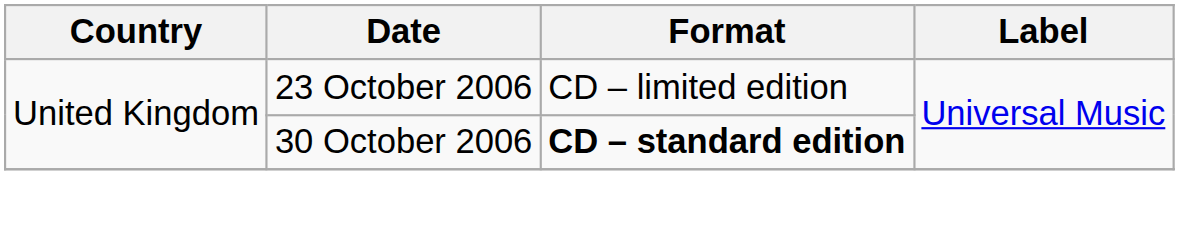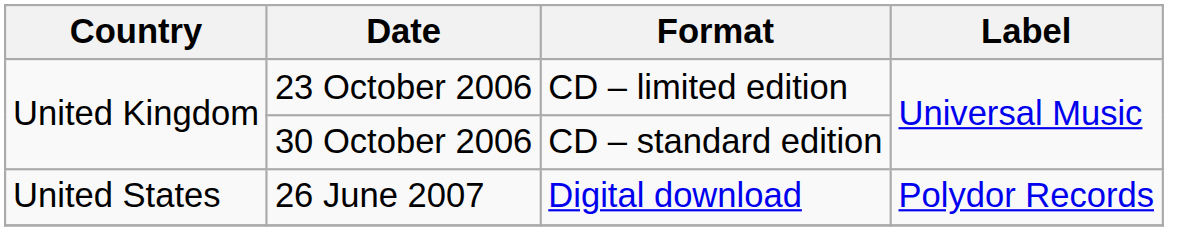(727, 141) bold -> (715, 141) normal
+ row: (380, 196)
